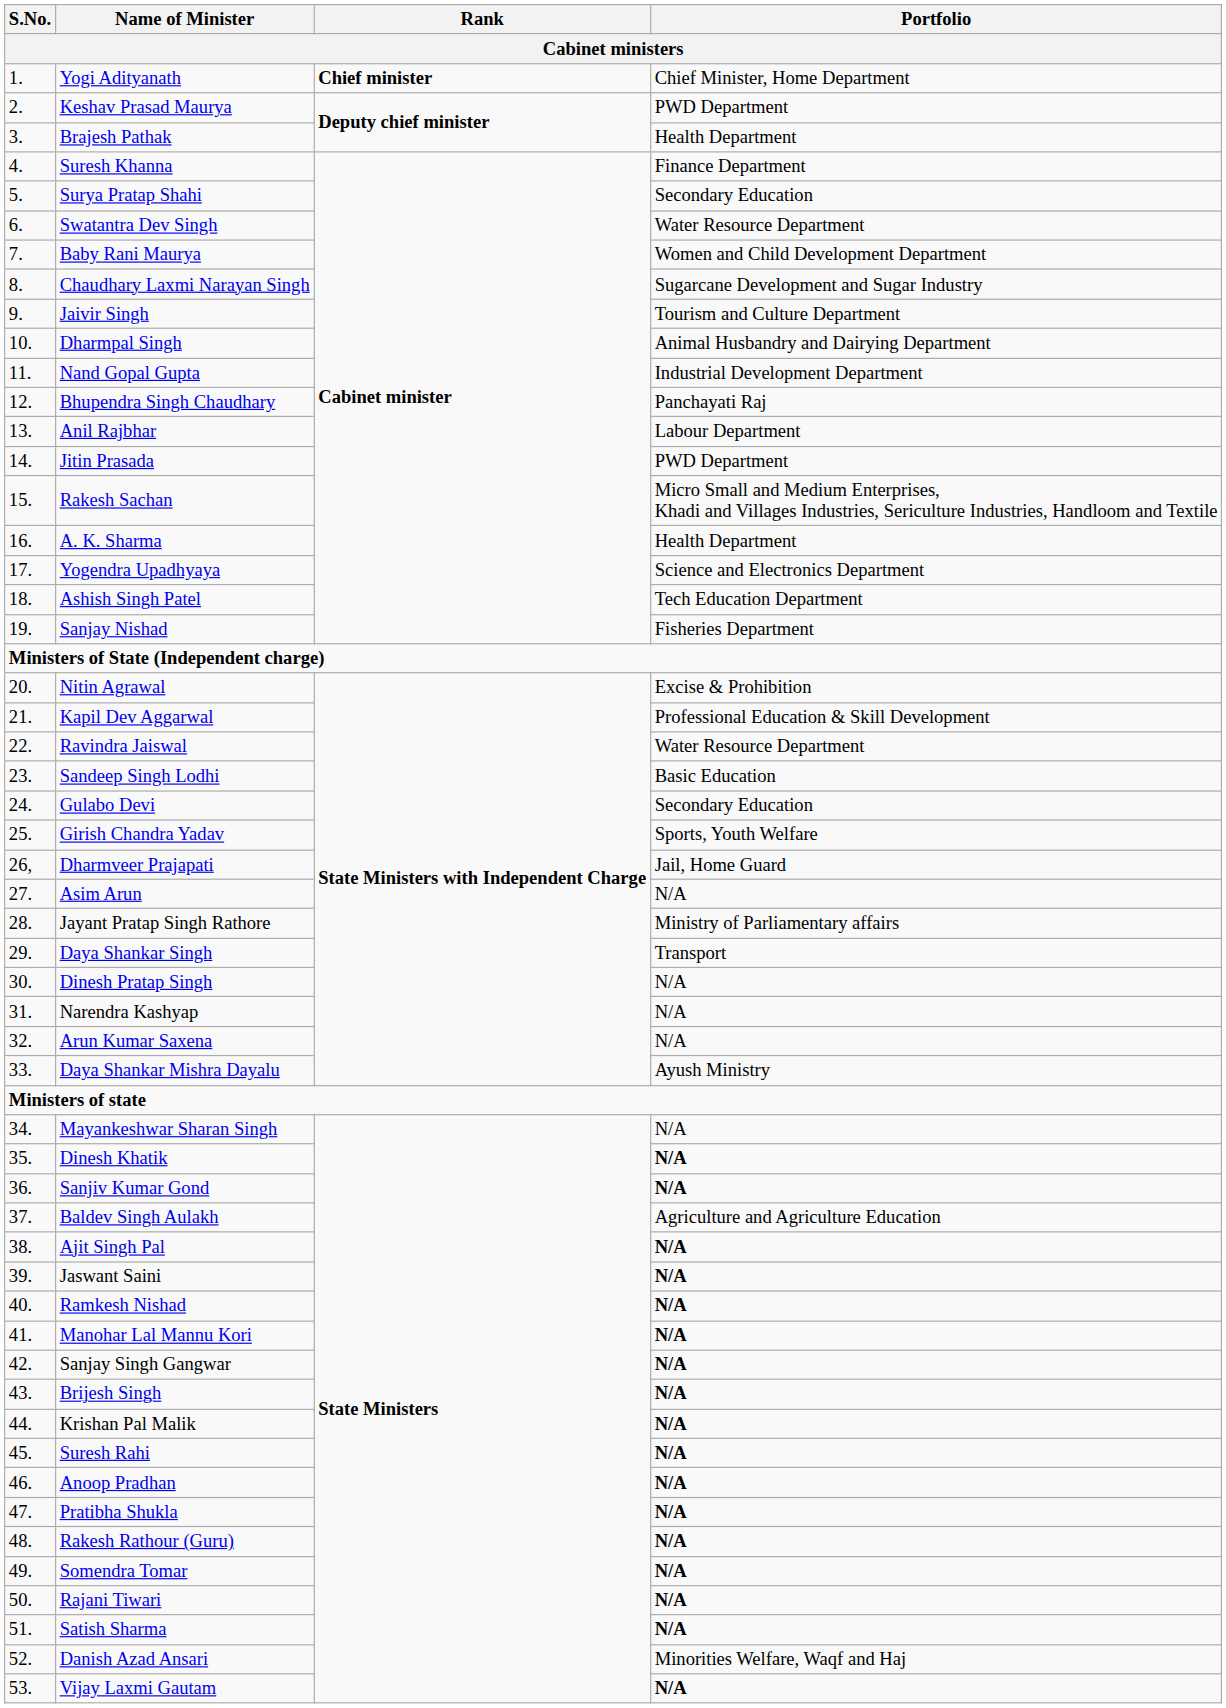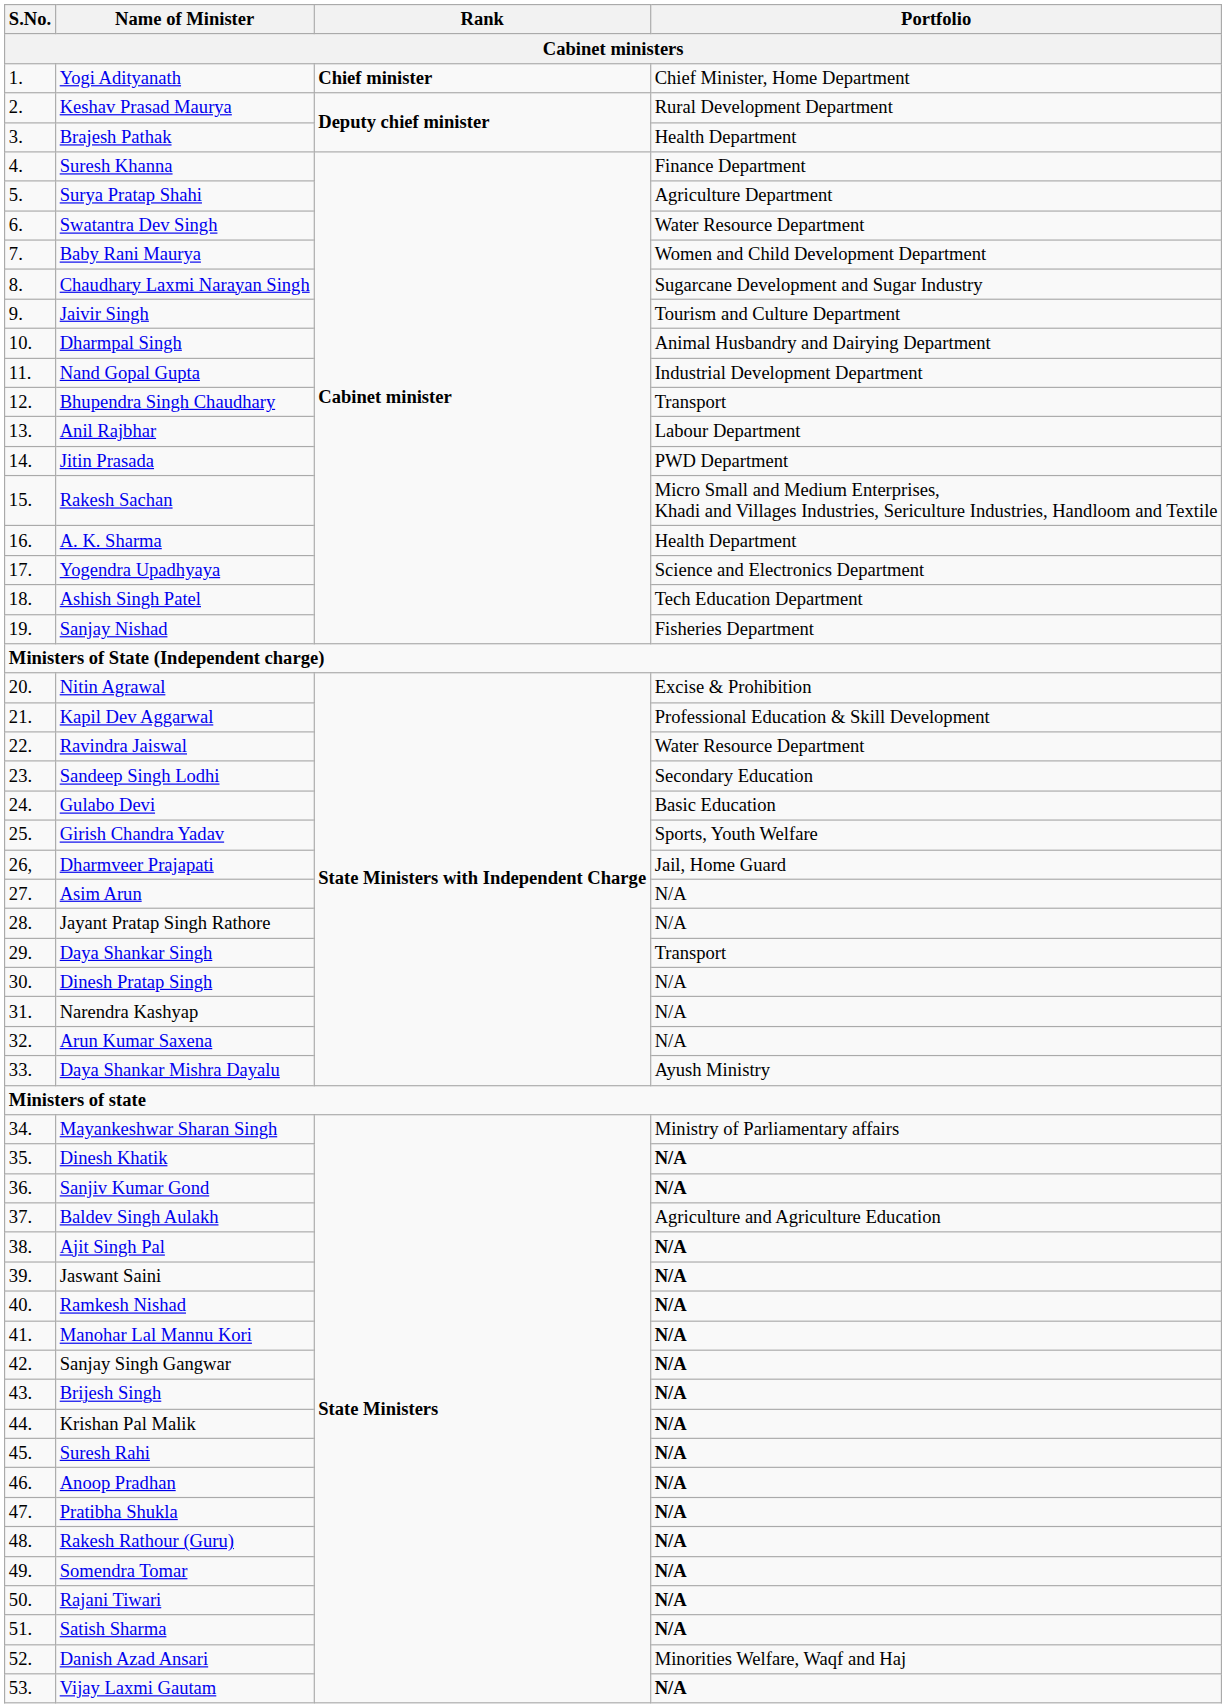(721, 107) PWD Department -> (774, 107) Rural Development Department
(734, 195) Secondary Education -> (744, 195) Agriculture Department
(711, 401) Panchayati Raj -> (690, 401) Transport
(715, 775) Basic Education -> (734, 775) Secondary Education
(734, 805) Secondary Education -> (715, 805) Basic Education
(777, 923) Ministry of Parliamentary affairs -> (671, 923) N/A
(671, 1129) N/A -> (777, 1129) Ministry of Parliamentary affairs
